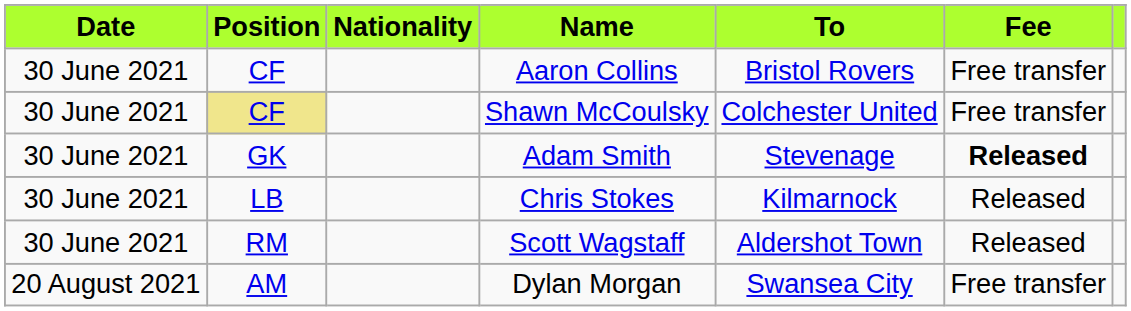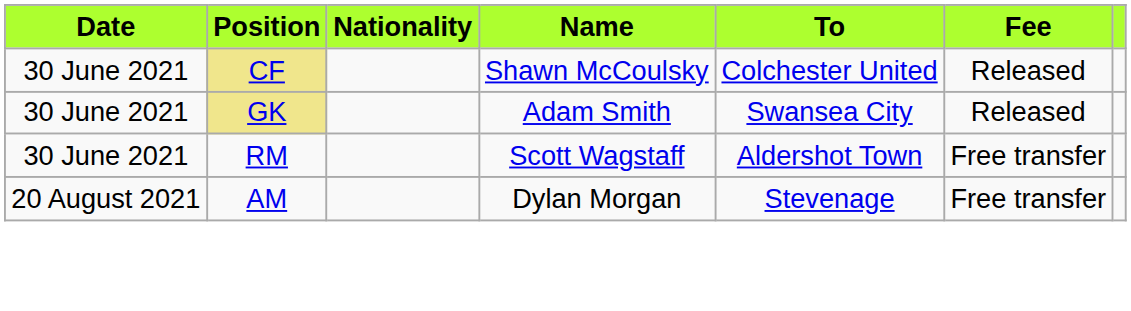- row: (597, 70)
(1028, 113) Free transfer -> (1028, 70) Released
(267, 156) no background -> (267, 113) khaki background
(830, 156) Stevenage -> (830, 113) Swansea City
(1028, 156) bold -> (1028, 113) normal
- row: (597, 199)
(1028, 242) Released -> (1028, 156) Free transfer
(830, 285) Swansea City -> (830, 199) Stevenage
